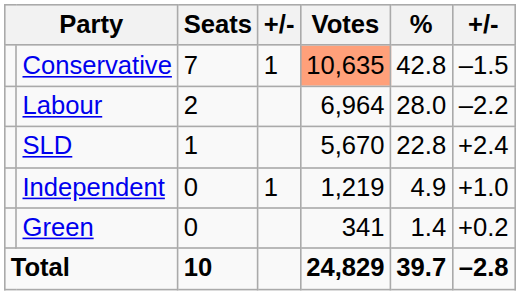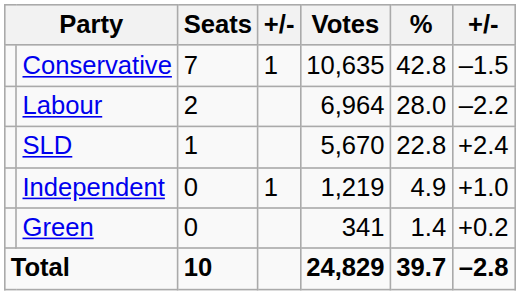(345, 65) lightsalmon background -> (345, 65) no background
